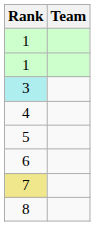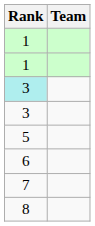(26, 112) 4 -> (26, 112) 3
(26, 185) khaki background -> (26, 185) no background
